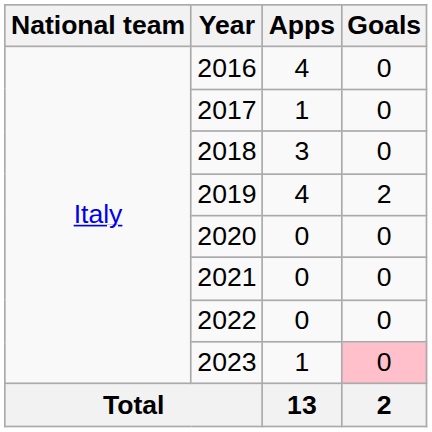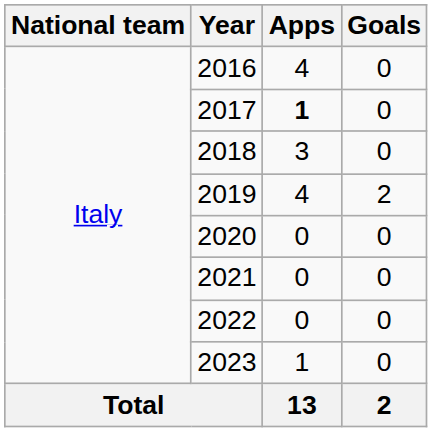(302, 109) normal -> (302, 109) bold
(384, 362) pink background -> (384, 362) no background
